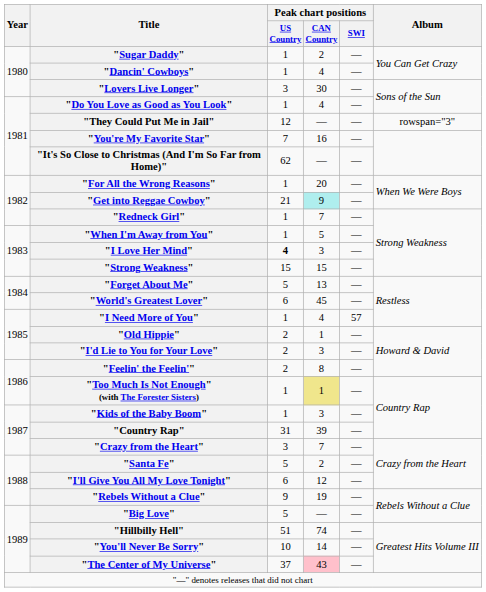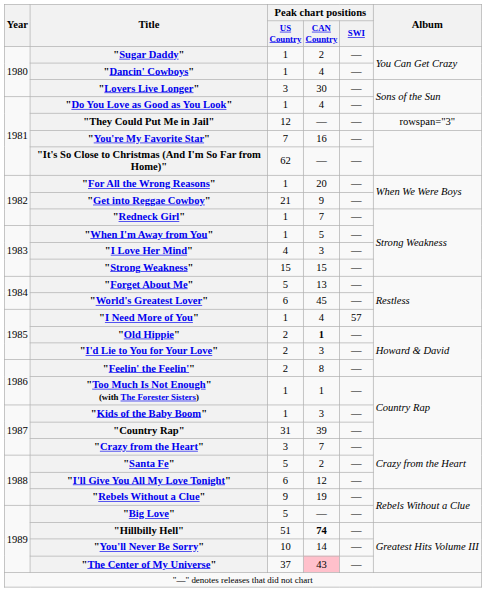(321, 200) paleturquoise background -> (321, 200) no background
(285, 251) bold -> (285, 251) normal
(321, 334) normal -> (321, 334) bold
(321, 390) khaki background -> (321, 390) no background
(321, 530) normal -> (321, 530) bold
